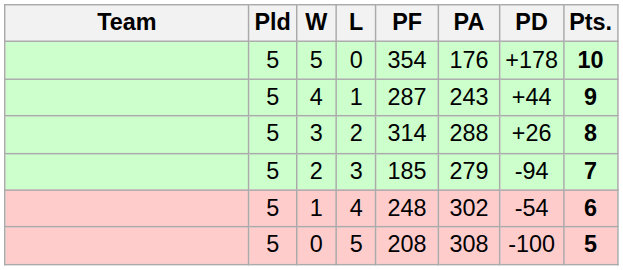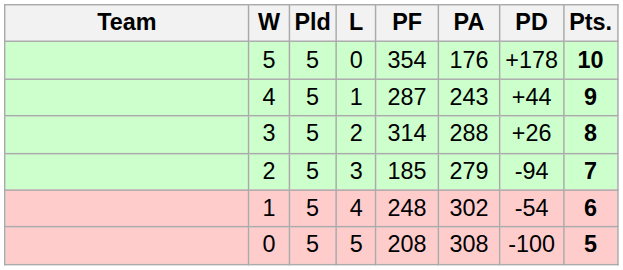columns swapped: (273, 23) <-> (316, 23)
